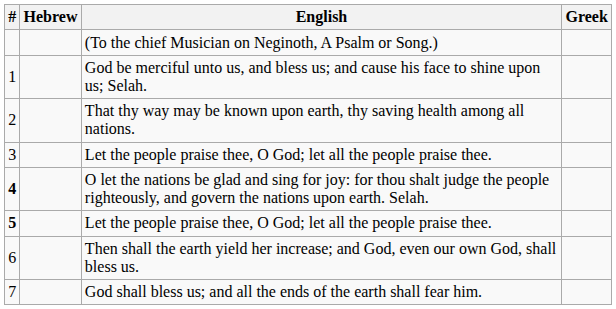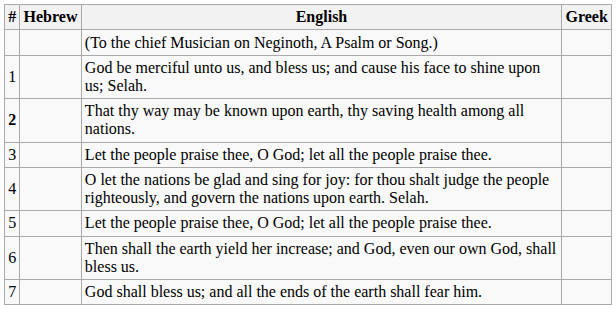(12, 120) normal -> (12, 120) bold
(12, 189) bold -> (12, 189) normal
(12, 223) bold -> (12, 223) normal
